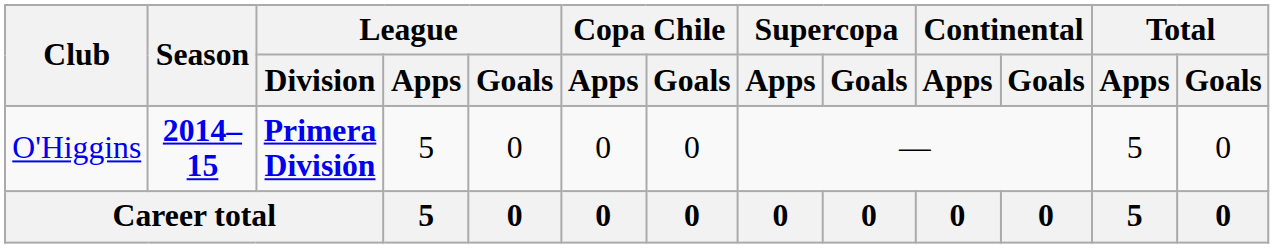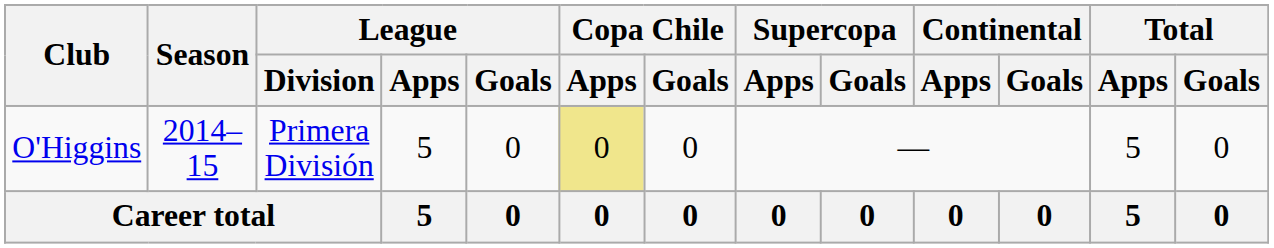(202, 147) bold -> (202, 147) normal
(320, 147) bold -> (319, 147) normal
(603, 147) no background -> (602, 147) khaki background
